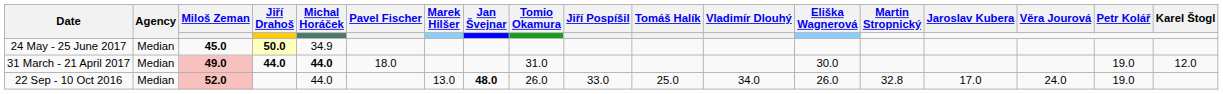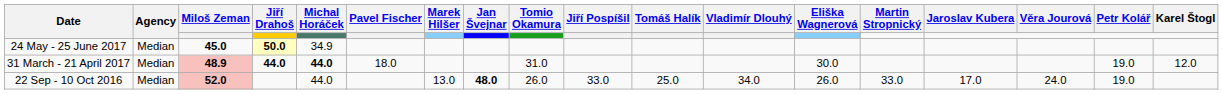(216, 63) 49.0 -> (216, 63) 48.9
(892, 80) 32.8 -> (892, 80) 33.0
